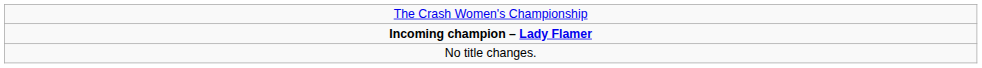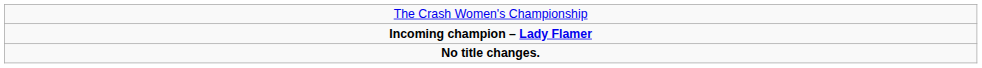(491, 53) normal -> (491, 53) bold
